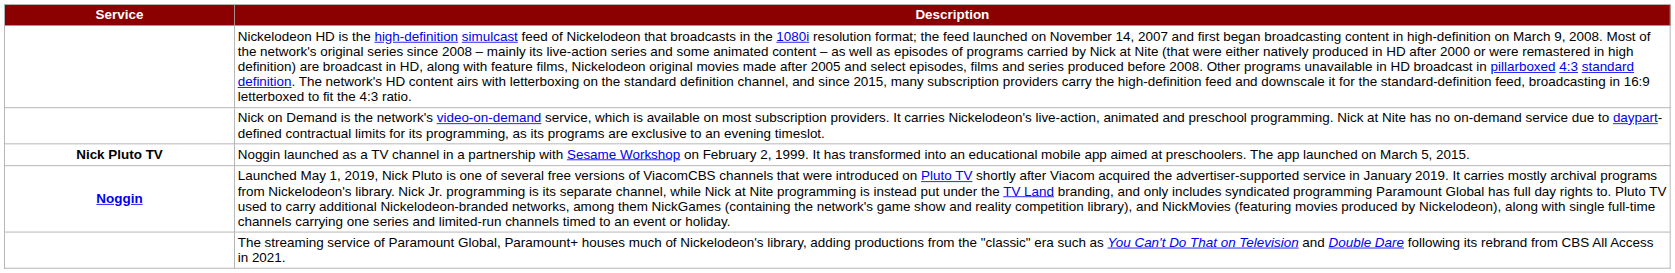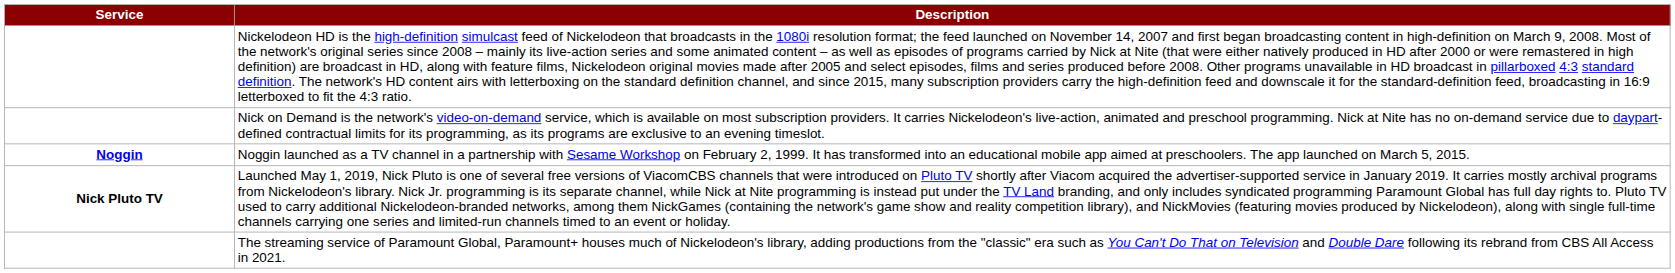(120, 154) Nick Pluto TV -> (120, 154) Noggin
(120, 198) Noggin -> (120, 198) Nick Pluto TV
